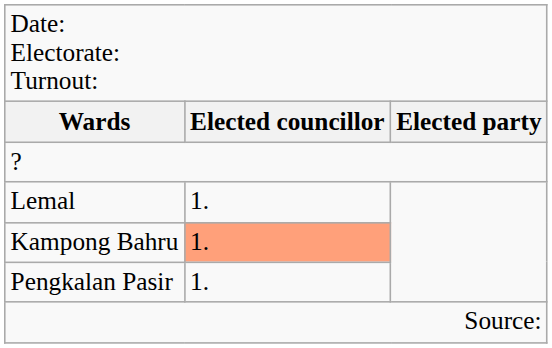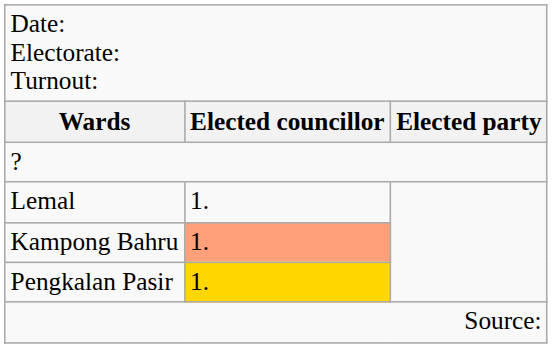(200, 281) no background -> (200, 281) gold background
